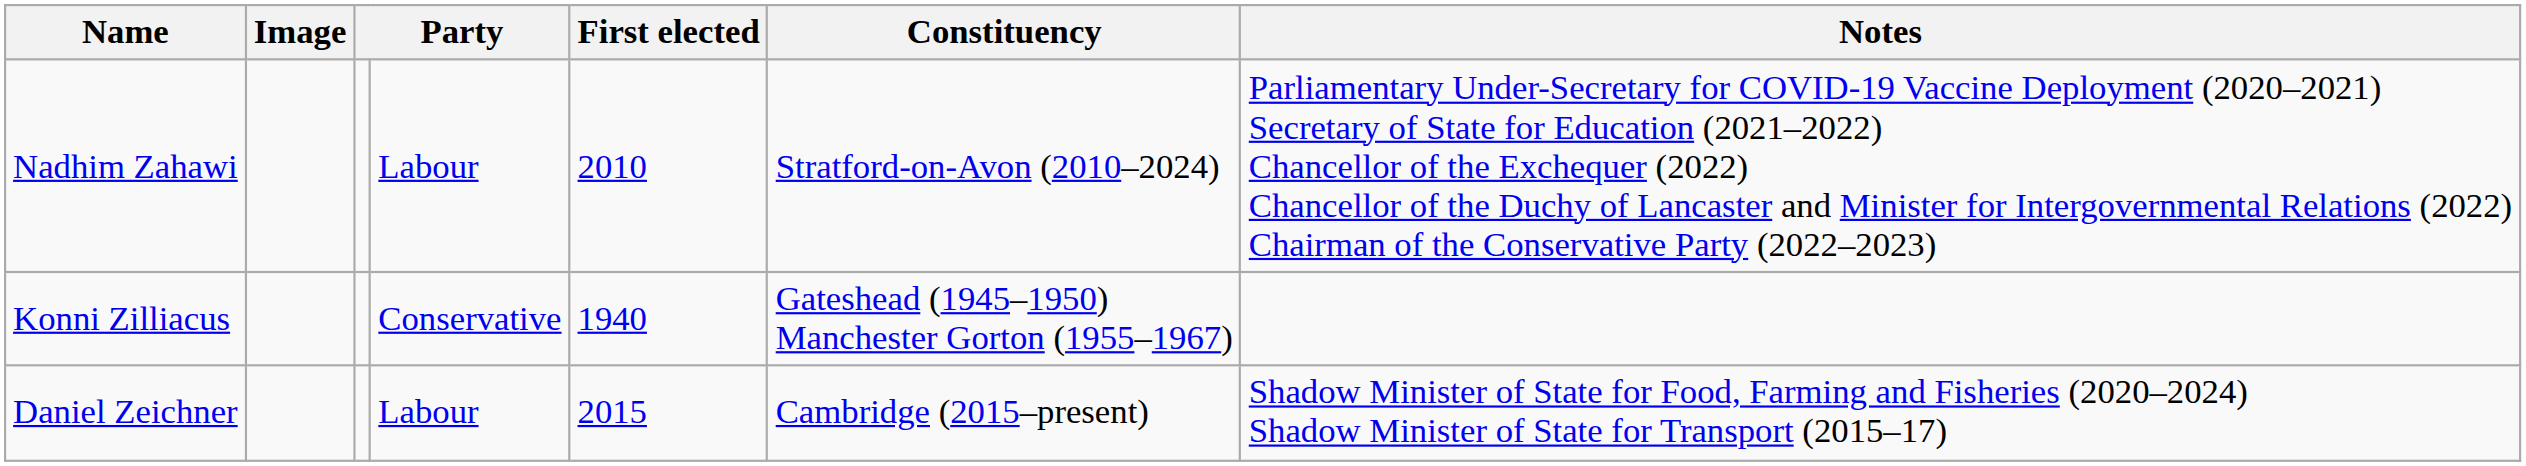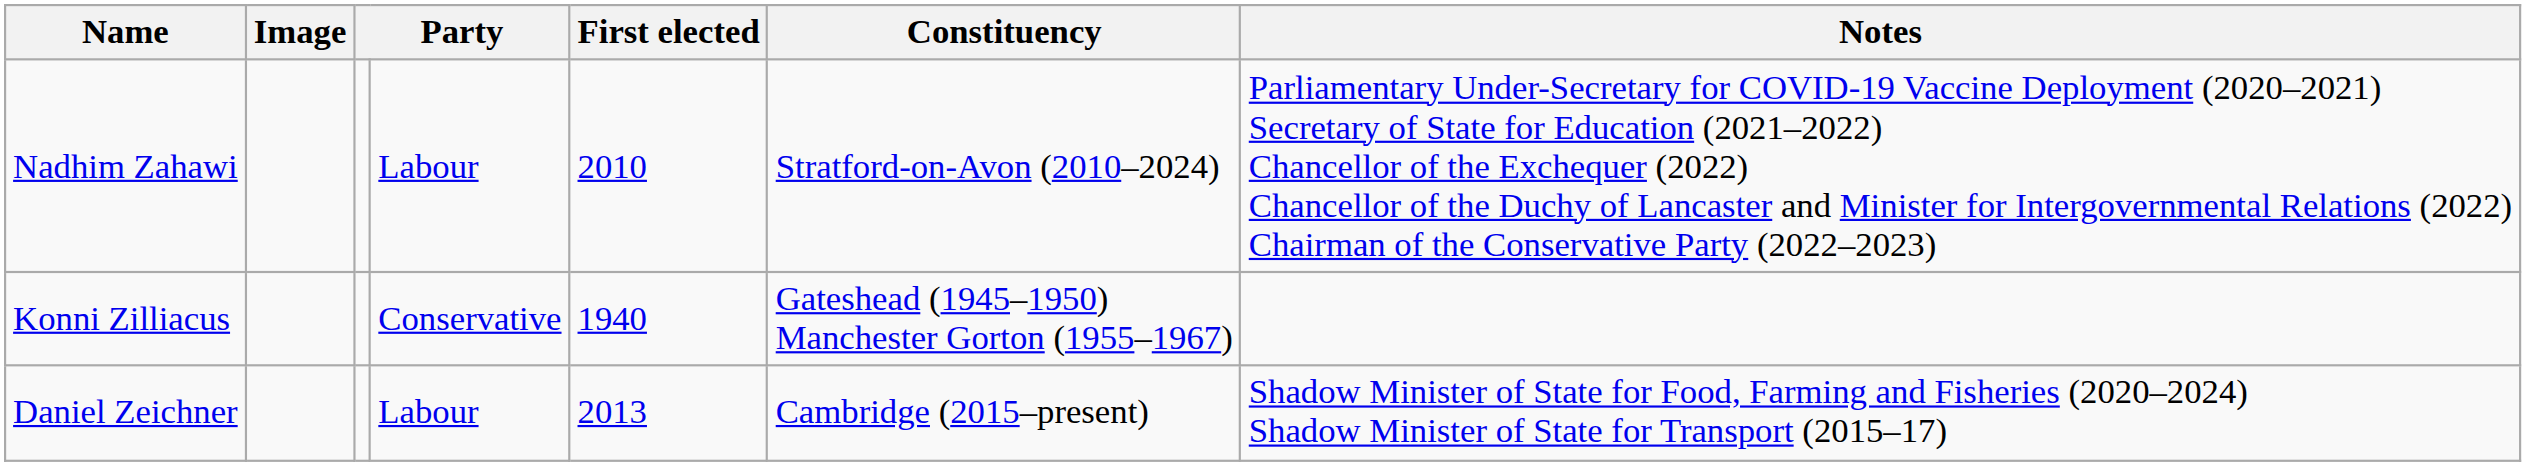(612, 412) 2015 -> (612, 412) 2013
